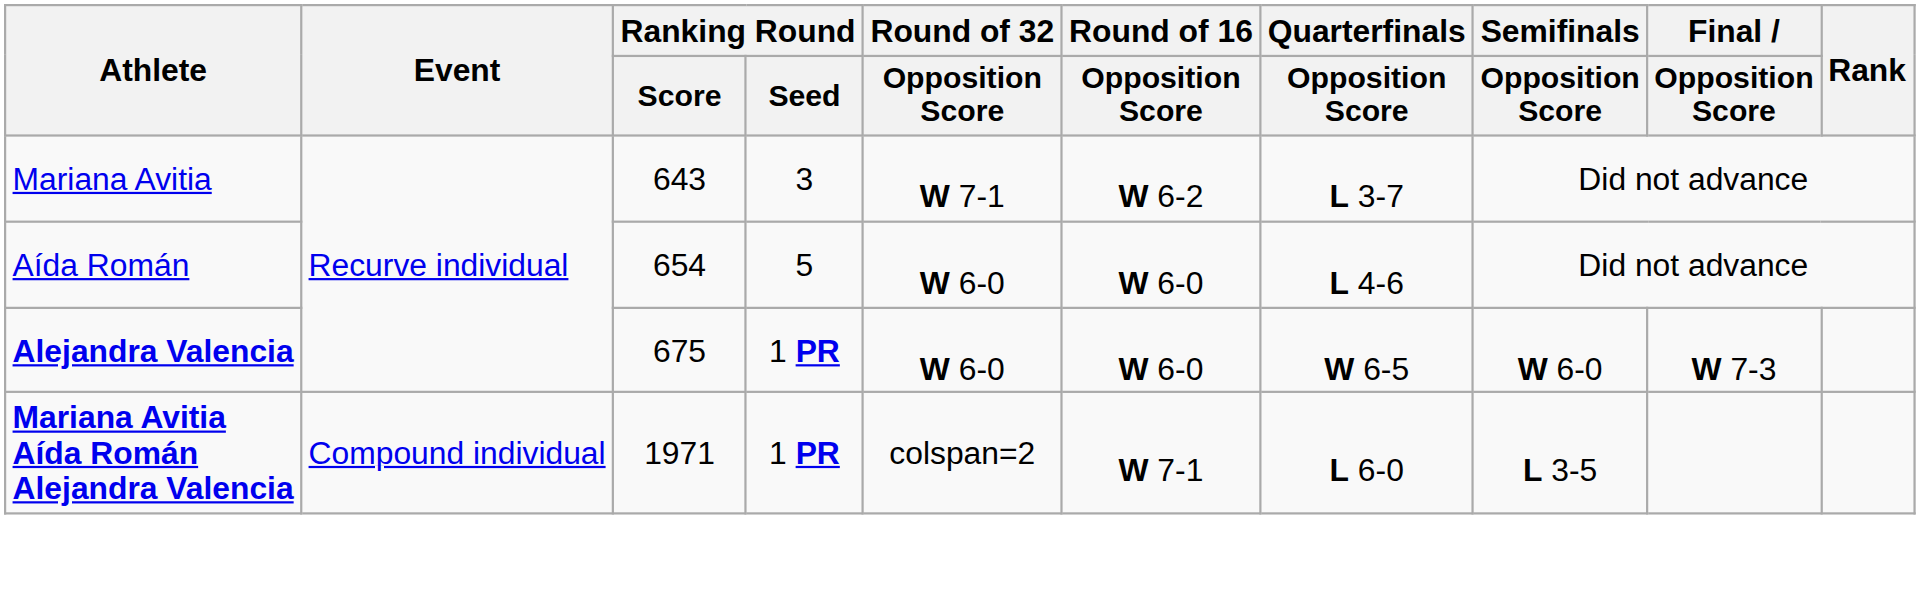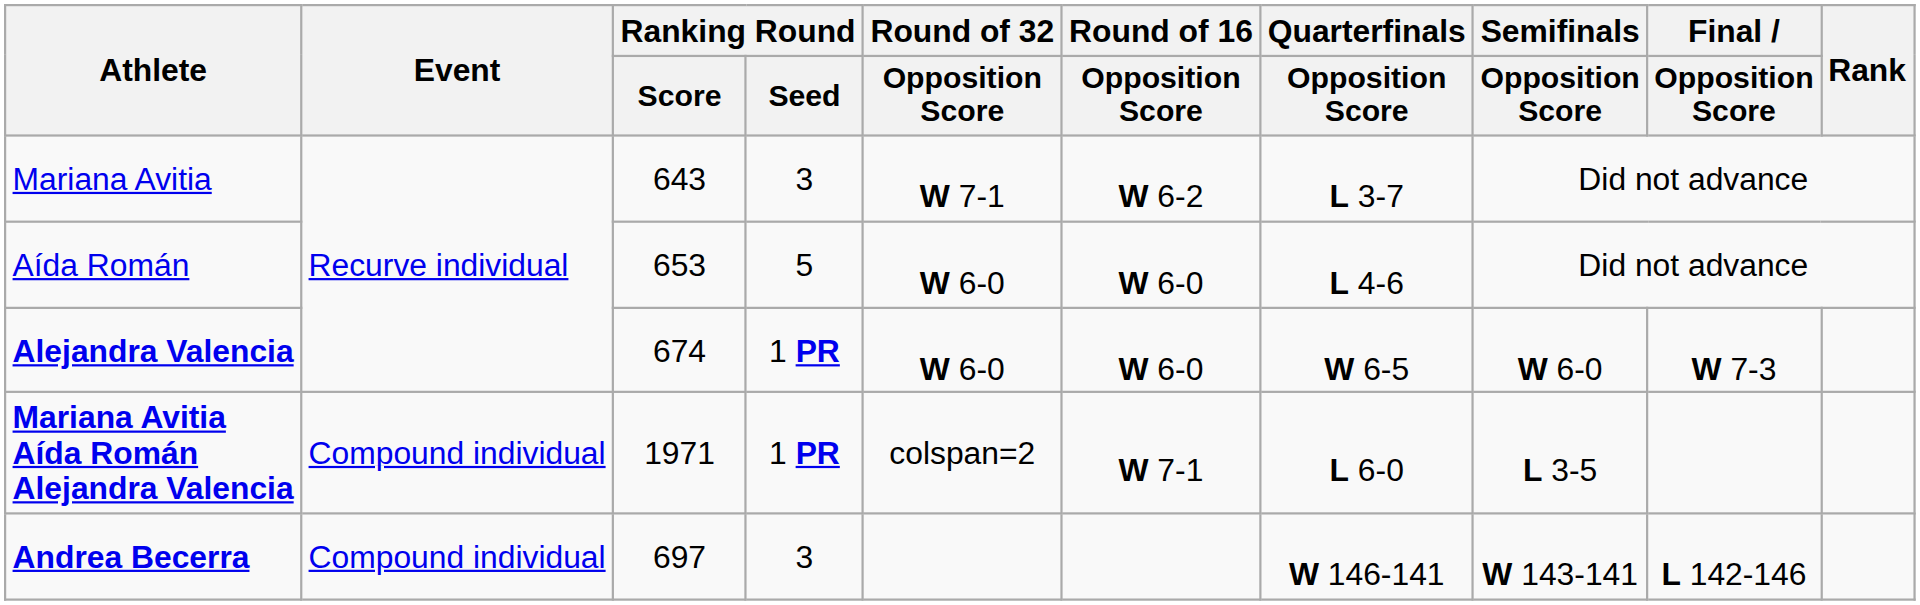(680, 265) 654 -> (680, 265) 653
(680, 350) 675 -> (680, 350) 674
+ row: (131, 557)
